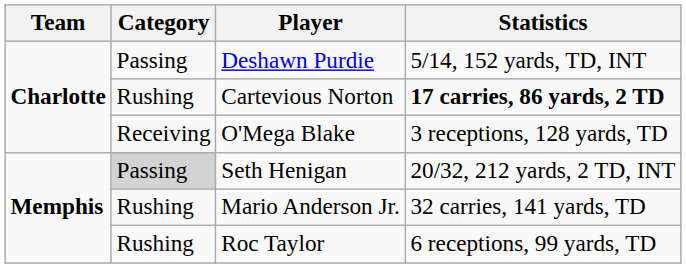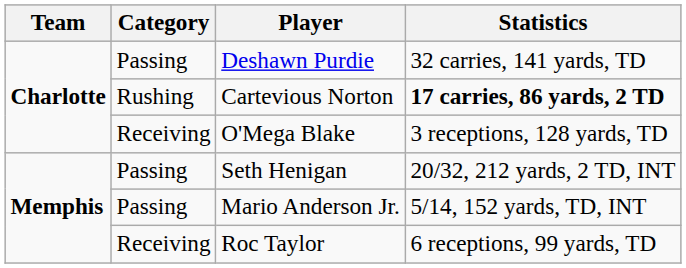(529, 59) 5/14, 152 yards, TD, INT -> (528, 59) 32 carries, 141 yards, TD
(152, 170) lightgrey background -> (152, 170) no background
(155, 207) Rushing -> (152, 207) Passing
(528, 207) 32 carries, 141 yards, TD -> (529, 207) 5/14, 152 yards, TD, INT
(155, 243) Rushing -> (164, 243) Receiving
